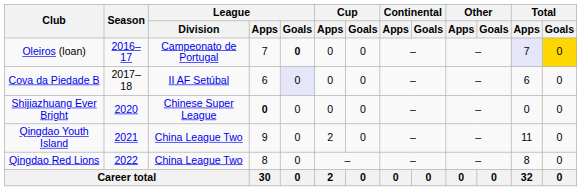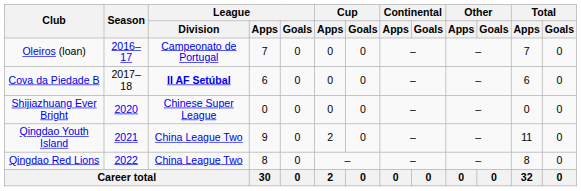(297, 52) bold -> (297, 52) normal
(527, 52) lavender background -> (527, 52) no background
(559, 52) gold background -> (559, 52) no background
(199, 80) normal -> (199, 80) bold
(297, 80) lavender background -> (297, 80) no background
(265, 109) bold -> (265, 109) normal
